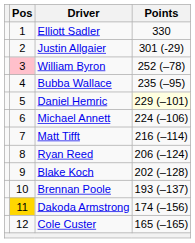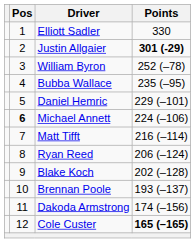(161, 48) normal -> (161, 48) bold
(22, 66) pink background -> (22, 66) no background
(161, 101) lightyellow background -> (161, 101) no background
(22, 119) normal -> (22, 119) bold
(22, 207) gold background -> (22, 207) no background
(161, 224) normal -> (161, 224) bold
